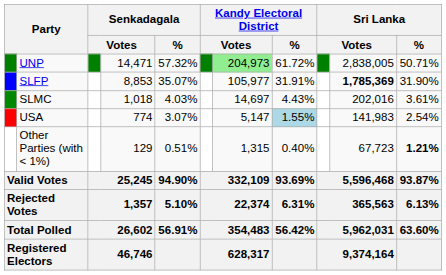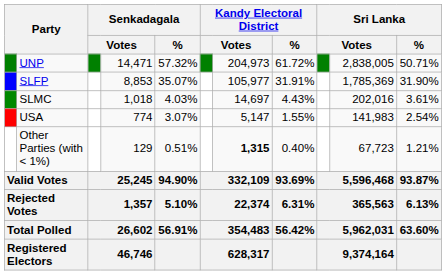(249, 63) lightgreen background -> (249, 63) no background
(368, 81) bold -> (368, 81) normal
(298, 117) lightblue background -> (298, 117) no background
(255, 149) normal -> (255, 149) bold
(422, 149) bold -> (422, 149) normal
